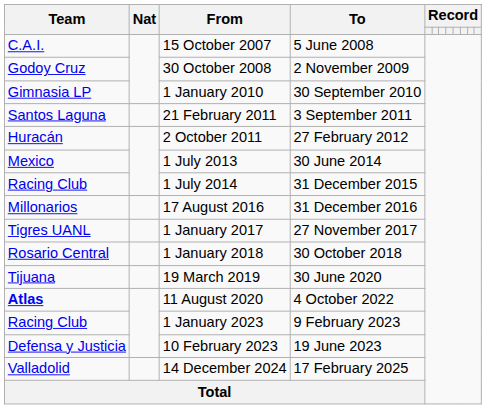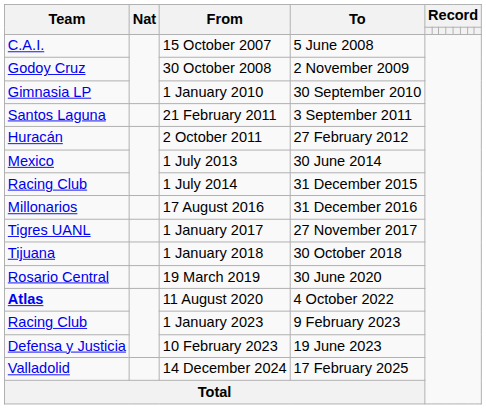(58, 253) Rosario Central -> (31, 253) Tijuana
(31, 276) Tijuana -> (58, 276) Rosario Central
